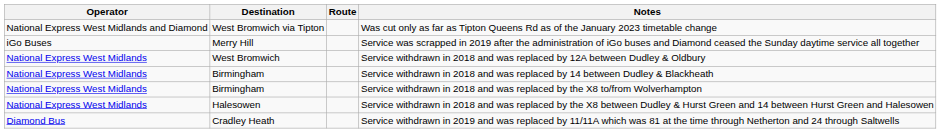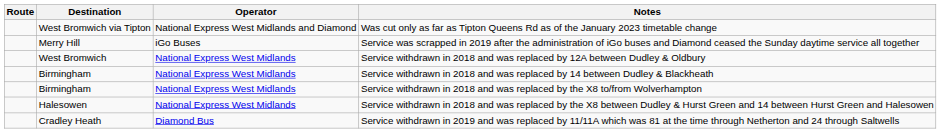columns swapped: (343, 12) <-> (107, 12)
